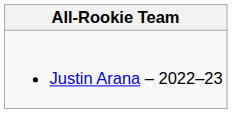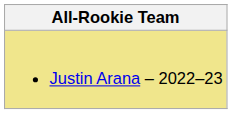(116, 79) no background -> (116, 79) khaki background
